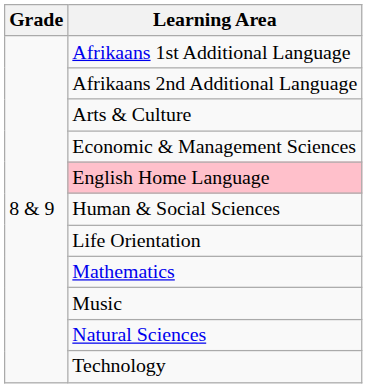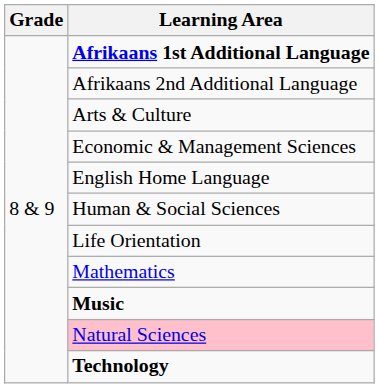(211, 51) normal -> (221, 51) bold
(171, 177) pink background -> (171, 177) no background
(97, 303) normal -> (98, 303) bold
(139, 334) no background -> (139, 334) pink background
(119, 366) normal -> (120, 366) bold
